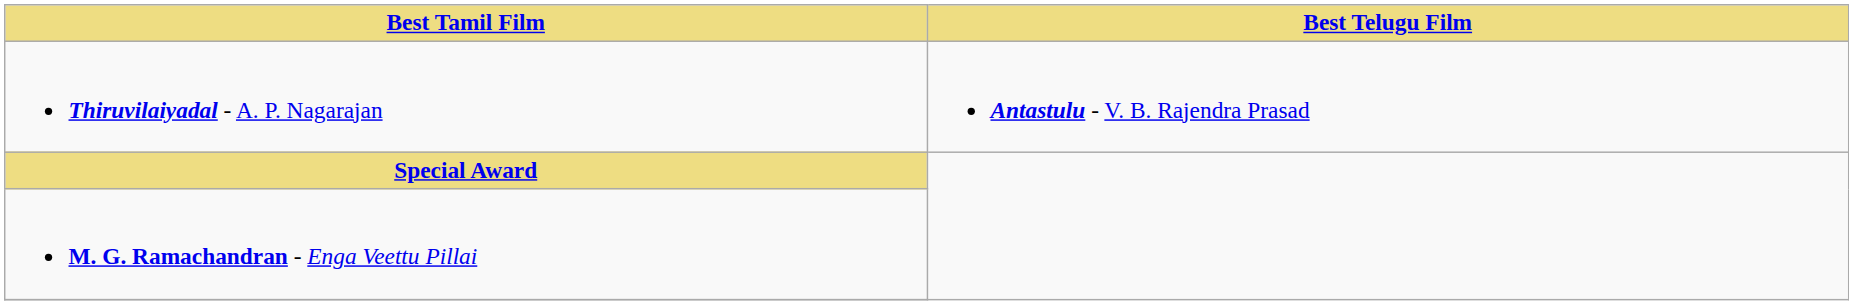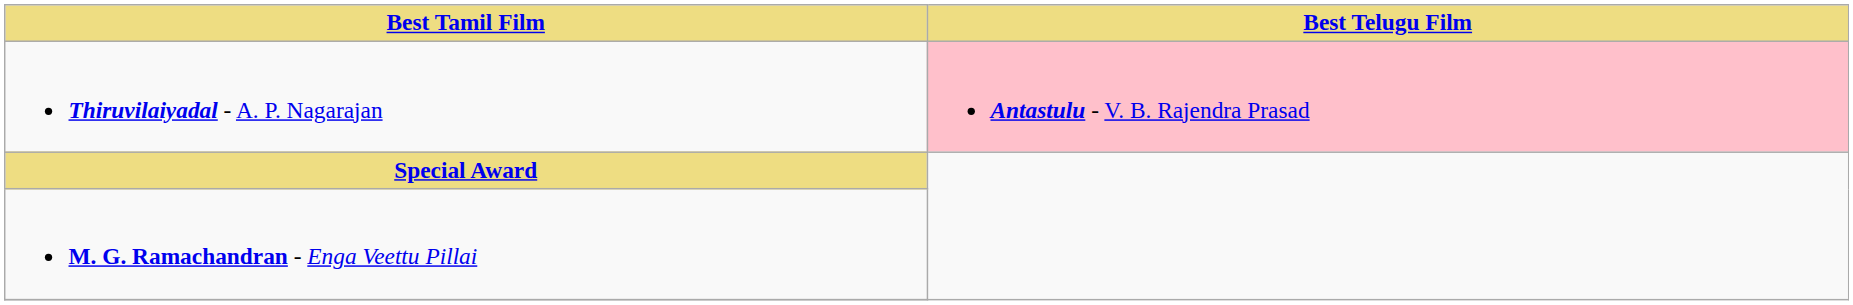(1388, 110) no background -> (1388, 110) pink background
